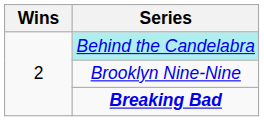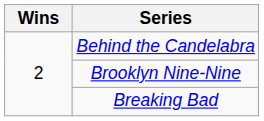(166, 45) paleturquoise background -> (166, 45) no background
(166, 101) bold -> (166, 101) normal
